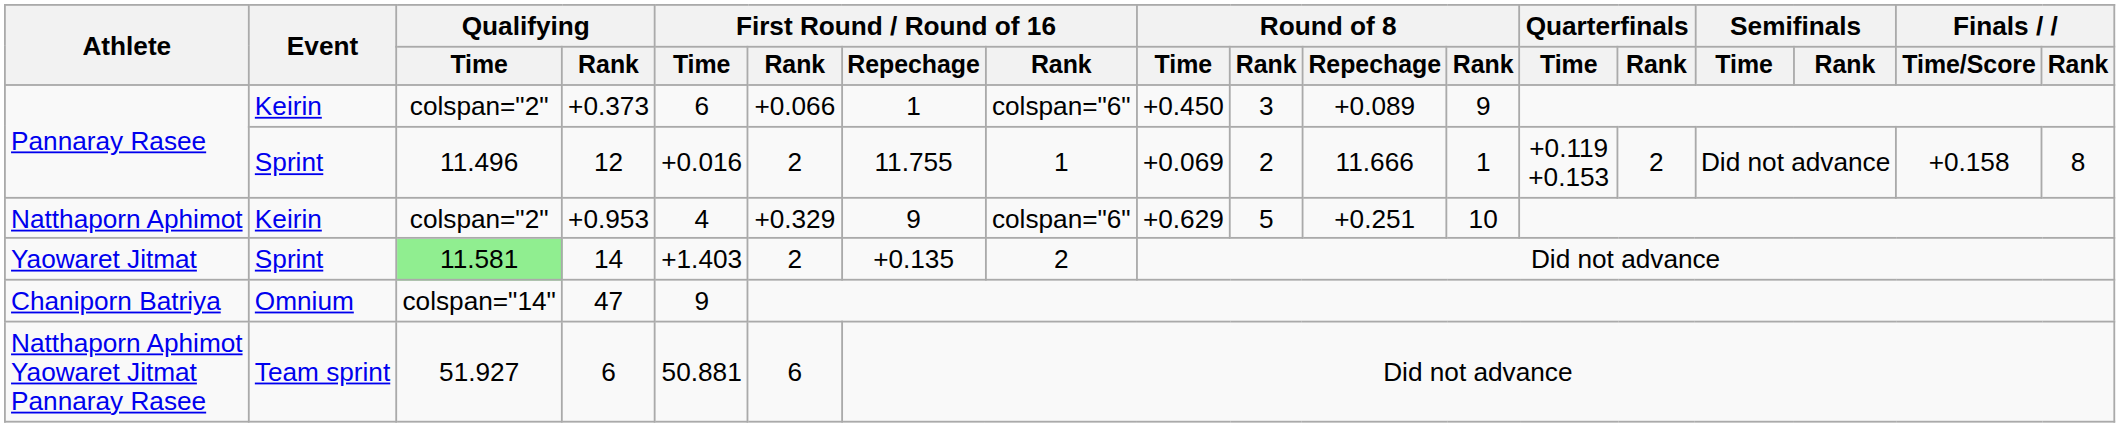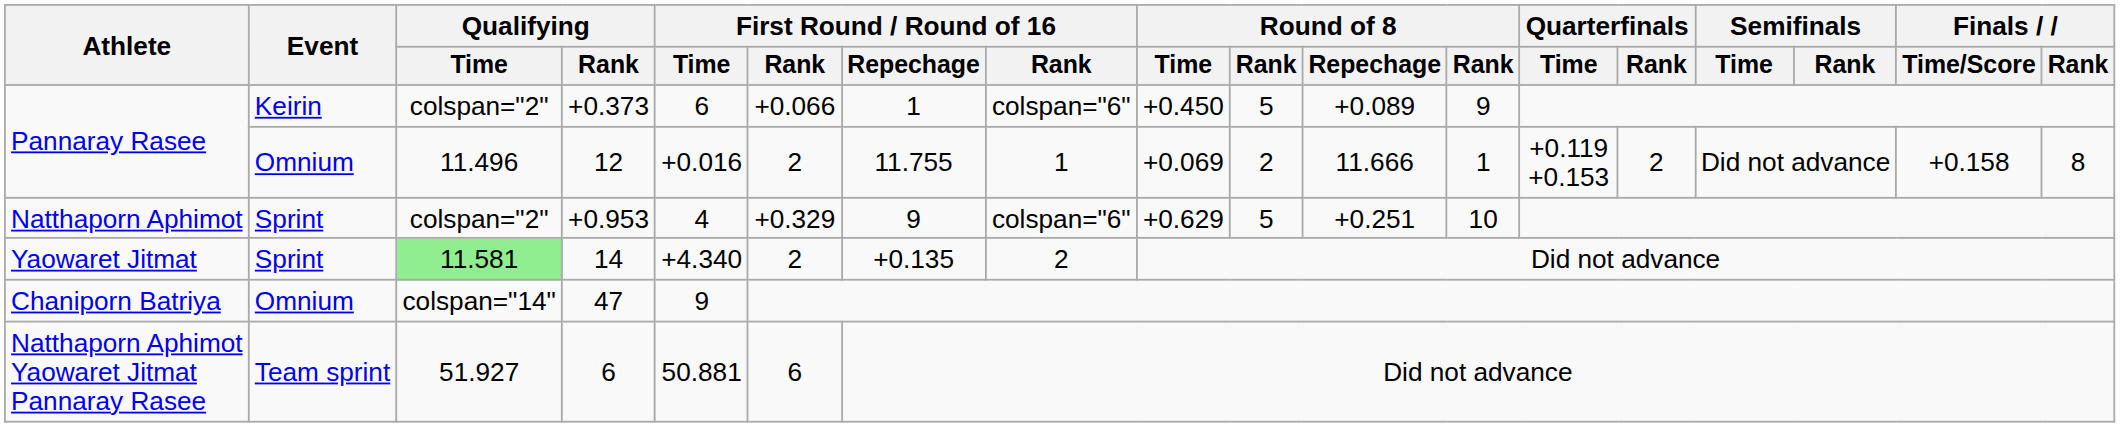(1266, 106) 3 -> (1266, 106) 5
(289, 162) Sprint -> (304, 162) Omnium
(288, 218) Keirin -> (289, 218) Sprint
(702, 260) +1.403 -> (702, 260) +4.340
